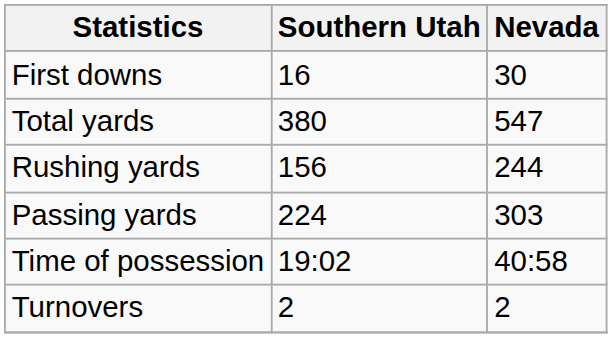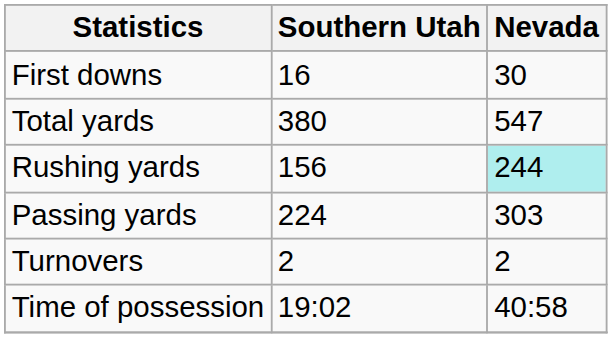(519, 167) no background -> (519, 167) paleturquoise background
rows swapped: (77, 307) <-> (138, 261)
